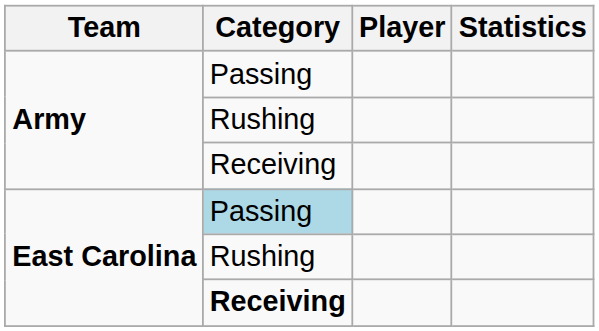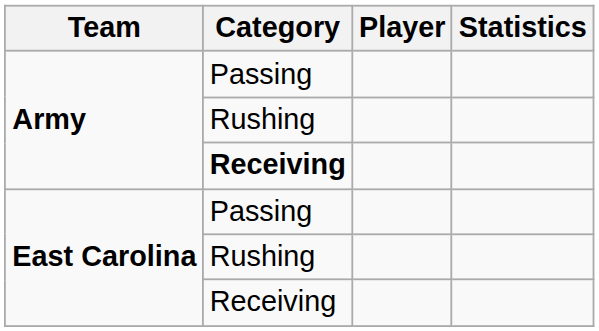(273, 165) normal -> (278, 165) bold
(261, 210) lightblue background -> (261, 210) no background
(278, 302) bold -> (273, 302) normal
